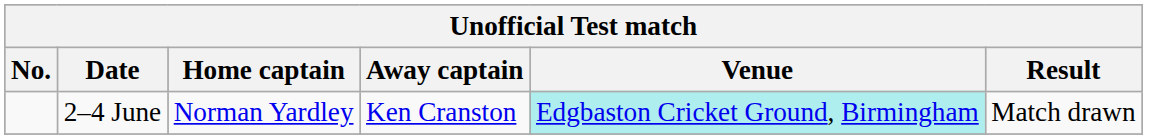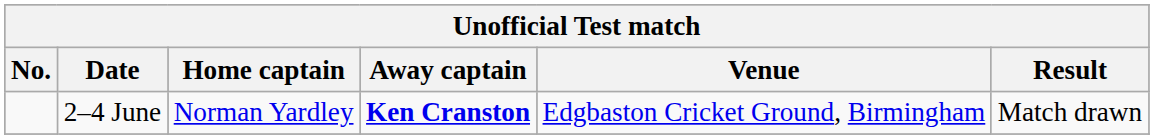(441, 112) normal -> (448, 112) bold
(757, 112) paleturquoise background -> (764, 112) no background
